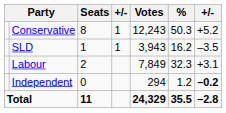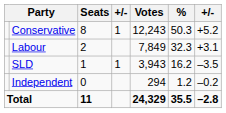rows swapped: (29, 64) <-> (22, 47)
(208, 82) bold -> (208, 82) normal
